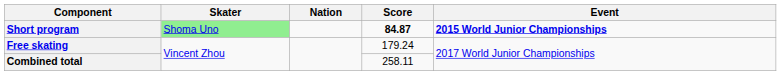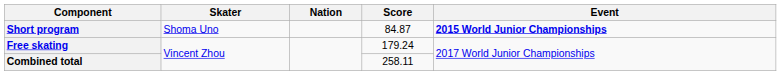(191, 29) lightgreen background -> (191, 29) no background
(398, 29) bold -> (398, 29) normal
